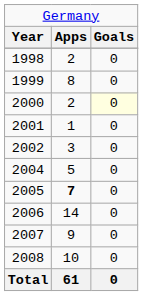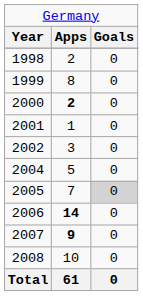(71, 104) normal -> (71, 104) bold
(114, 104) lightyellow background -> (114, 104) no background
(71, 192) bold -> (71, 192) normal
(114, 192) no background -> (114, 192) lightgrey background
(71, 214) normal -> (71, 214) bold
(71, 236) normal -> (71, 236) bold
